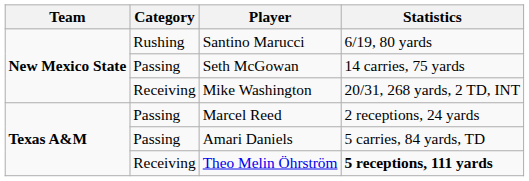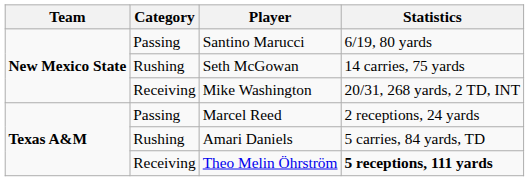(159, 41) Rushing -> (157, 41) Passing
(157, 65) Passing -> (159, 65) Rushing
(157, 138) Passing -> (159, 138) Rushing
